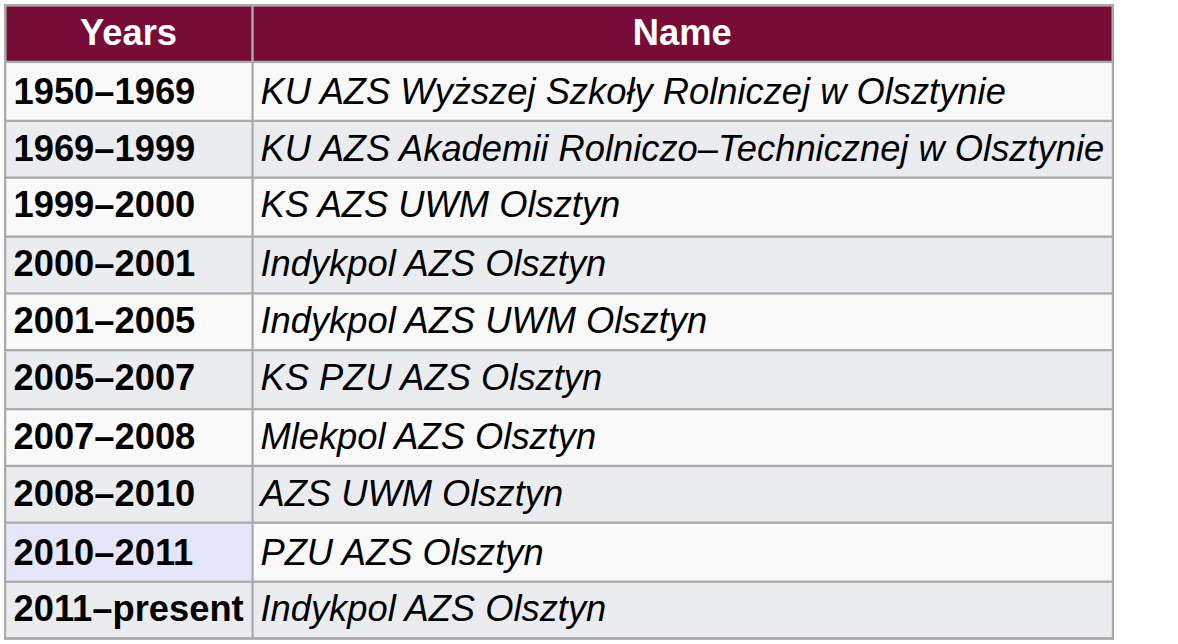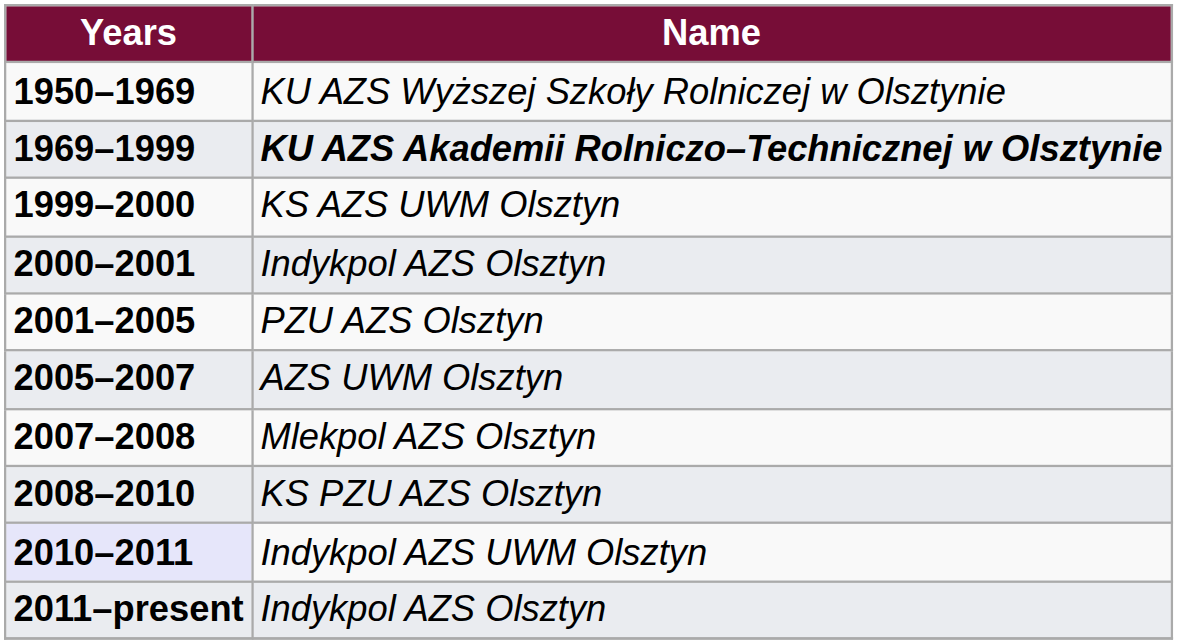(682, 148) normal -> (712, 148) bold
(484, 321) Indykpol AZS UWM Olsztyn -> (402, 321) PZU AZS Olsztyn
(431, 378) KS PZU AZS Olsztyn -> (412, 378) AZS UWM Olsztyn
(412, 494) AZS UWM Olsztyn -> (431, 494) KS PZU AZS Olsztyn
(402, 551) PZU AZS Olsztyn -> (484, 551) Indykpol AZS UWM Olsztyn
